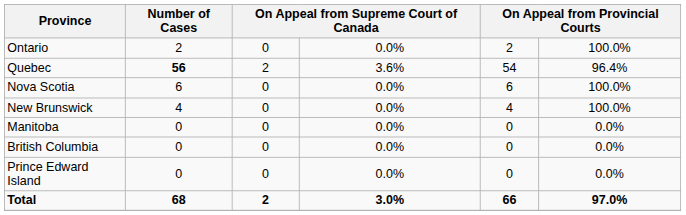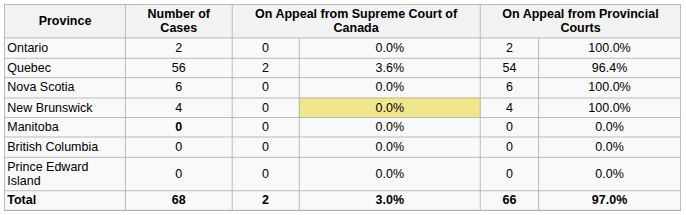(179, 68) bold -> (179, 68) normal
(390, 107) no background -> (390, 107) khaki background
(179, 127) normal -> (179, 127) bold
